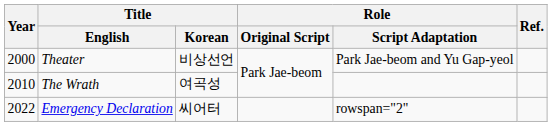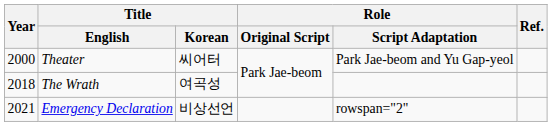(207, 59) 비상선언 -> (200, 59) 씨어터
(21, 84) 2010 -> (21, 84) 2018
(21, 109) 2022 -> (21, 109) 2021
(200, 108) 씨어터 -> (207, 108) 비상선언
